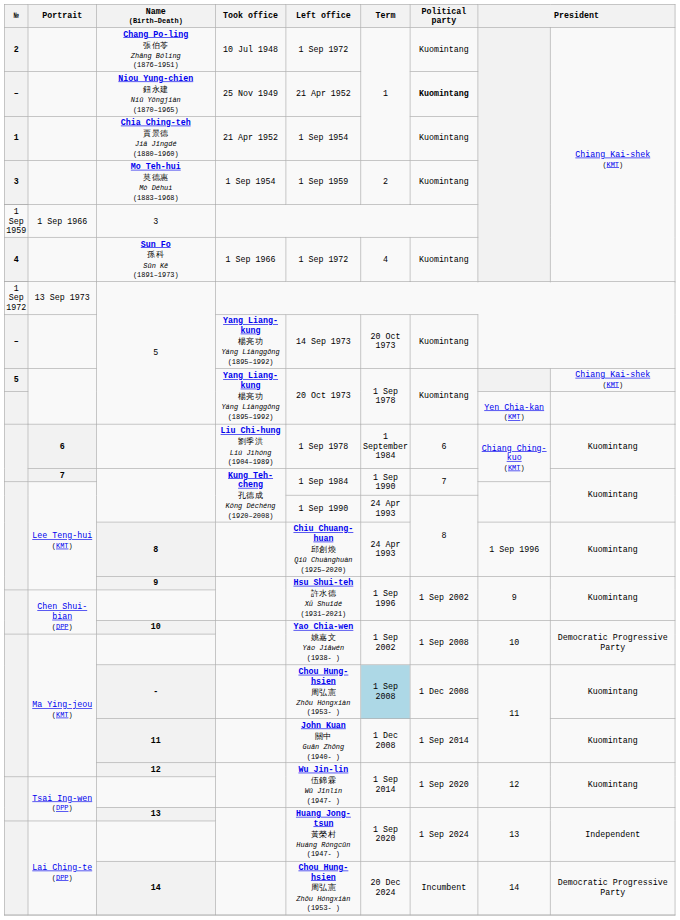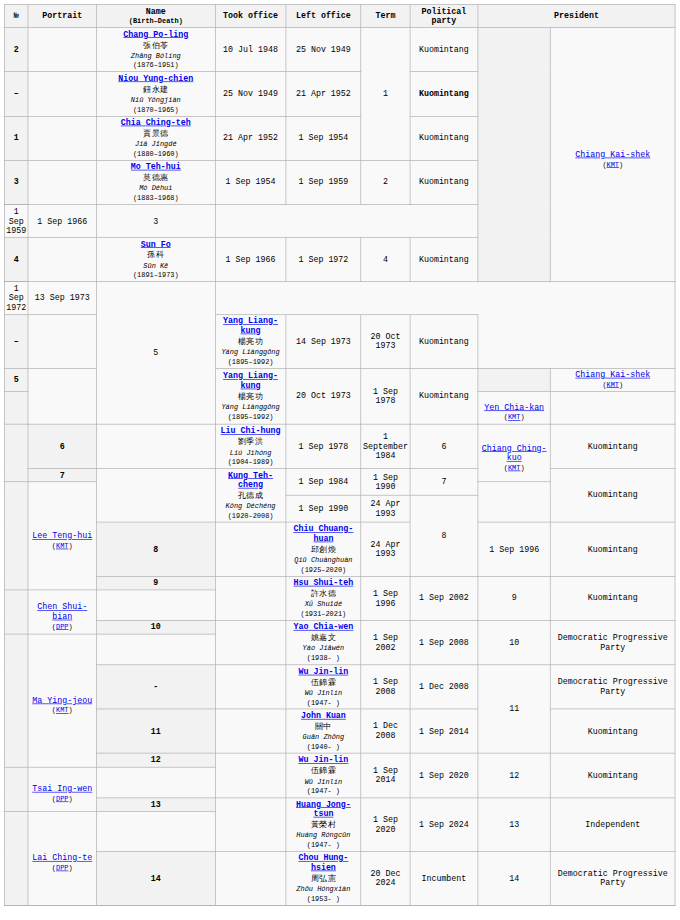(323, 50) 1 Sep 1972 -> (323, 50) 25 Nov 1949
(323, 691) Chou Hung-hsien 周弘憲 Zhōu Hóngxiàn (1953- ) -> (323, 687) Wu Jin-lin 伍錦霖 Wǔ Jǐnlín (1947- )
(385, 692) lightblue background -> (385, 687) no background
(613, 692) Kuomintang -> (613, 687) Democratic Progressive Party
